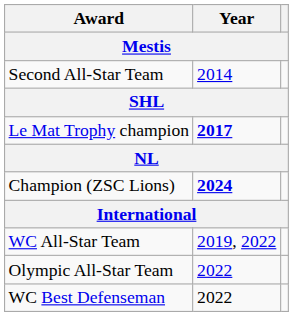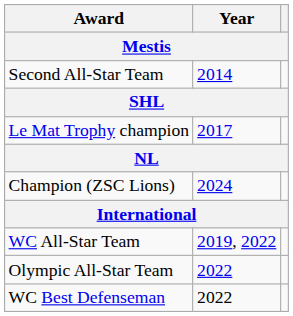(215, 130) bold -> (215, 130) normal
(215, 185) bold -> (215, 185) normal
